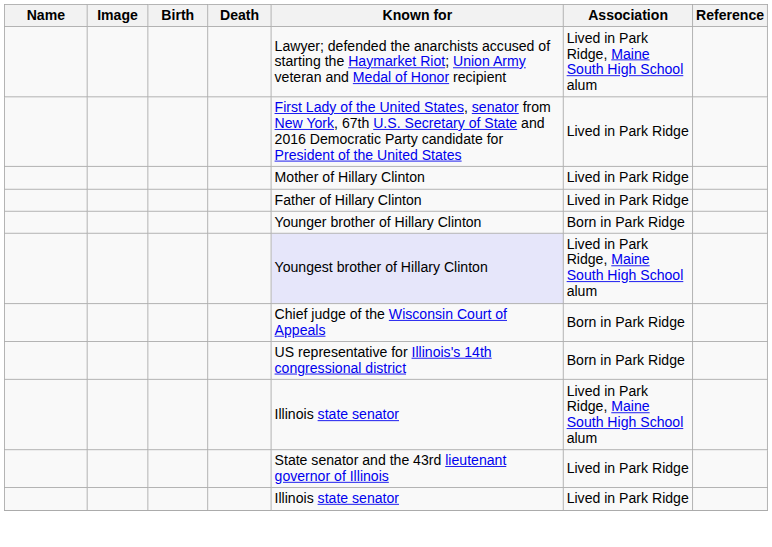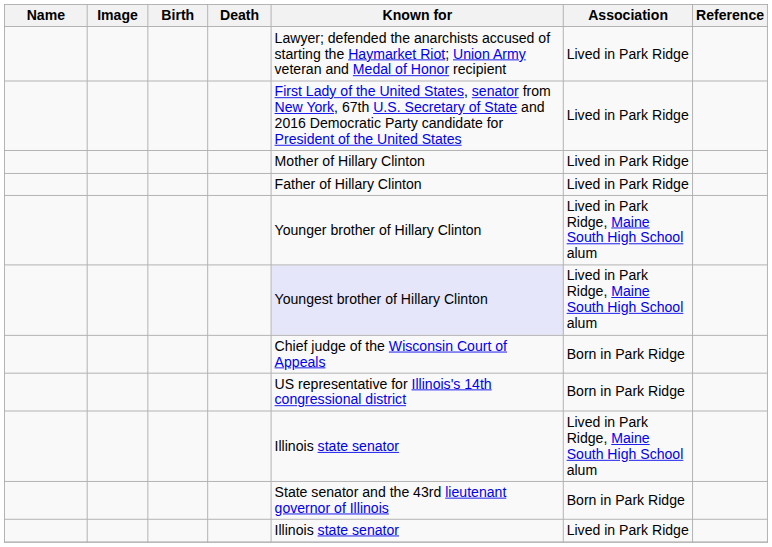(625, 61) Lived in Park Ridge, Maine South High School alum -> (628, 53) Lived in Park Ridge
(626, 222) Born in Park Ridge -> (625, 230) Lived in Park Ridge, Maine South High School alum
(628, 468) Lived in Park Ridge -> (626, 500) Born in Park Ridge
